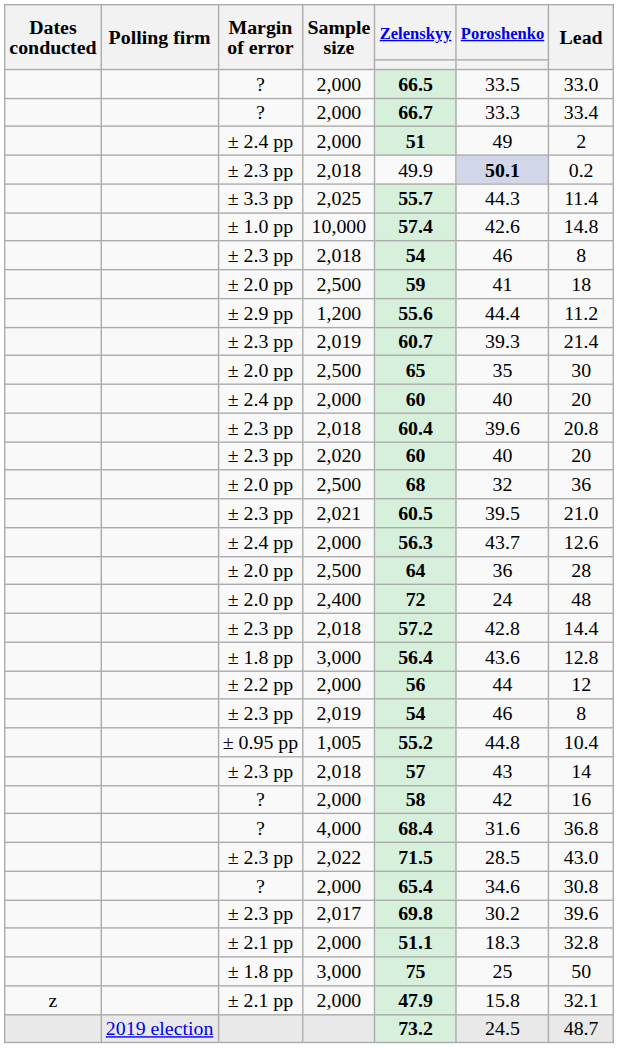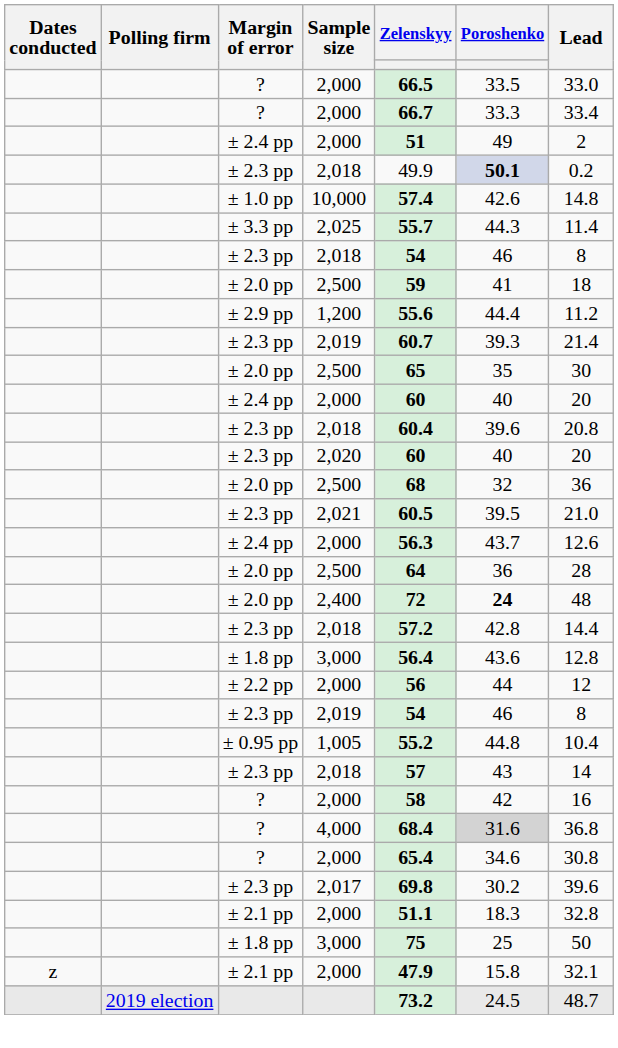rows swapped: (260, 198) <-> (260, 227)
(502, 599) normal -> (502, 599) bold
(503, 828) no background -> (503, 828) lightgrey background
- row: (260, 857)
